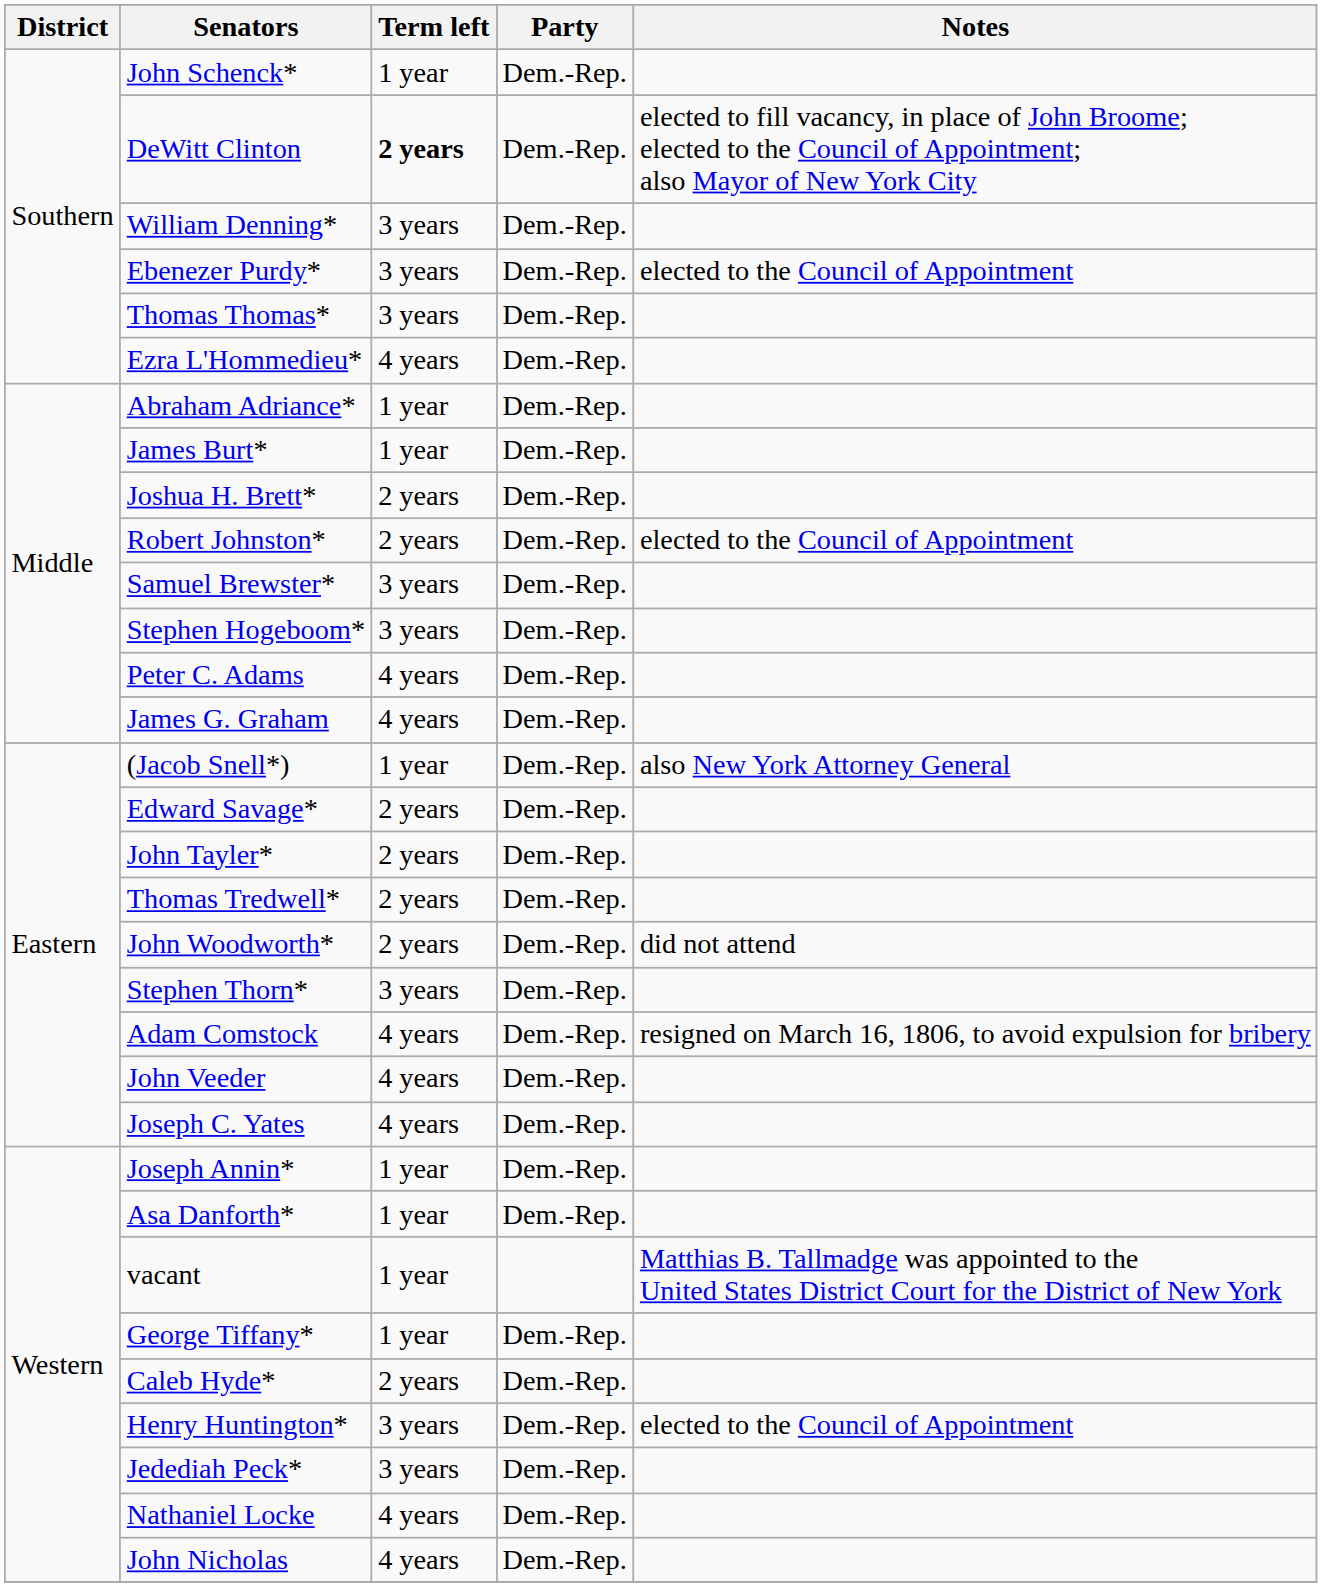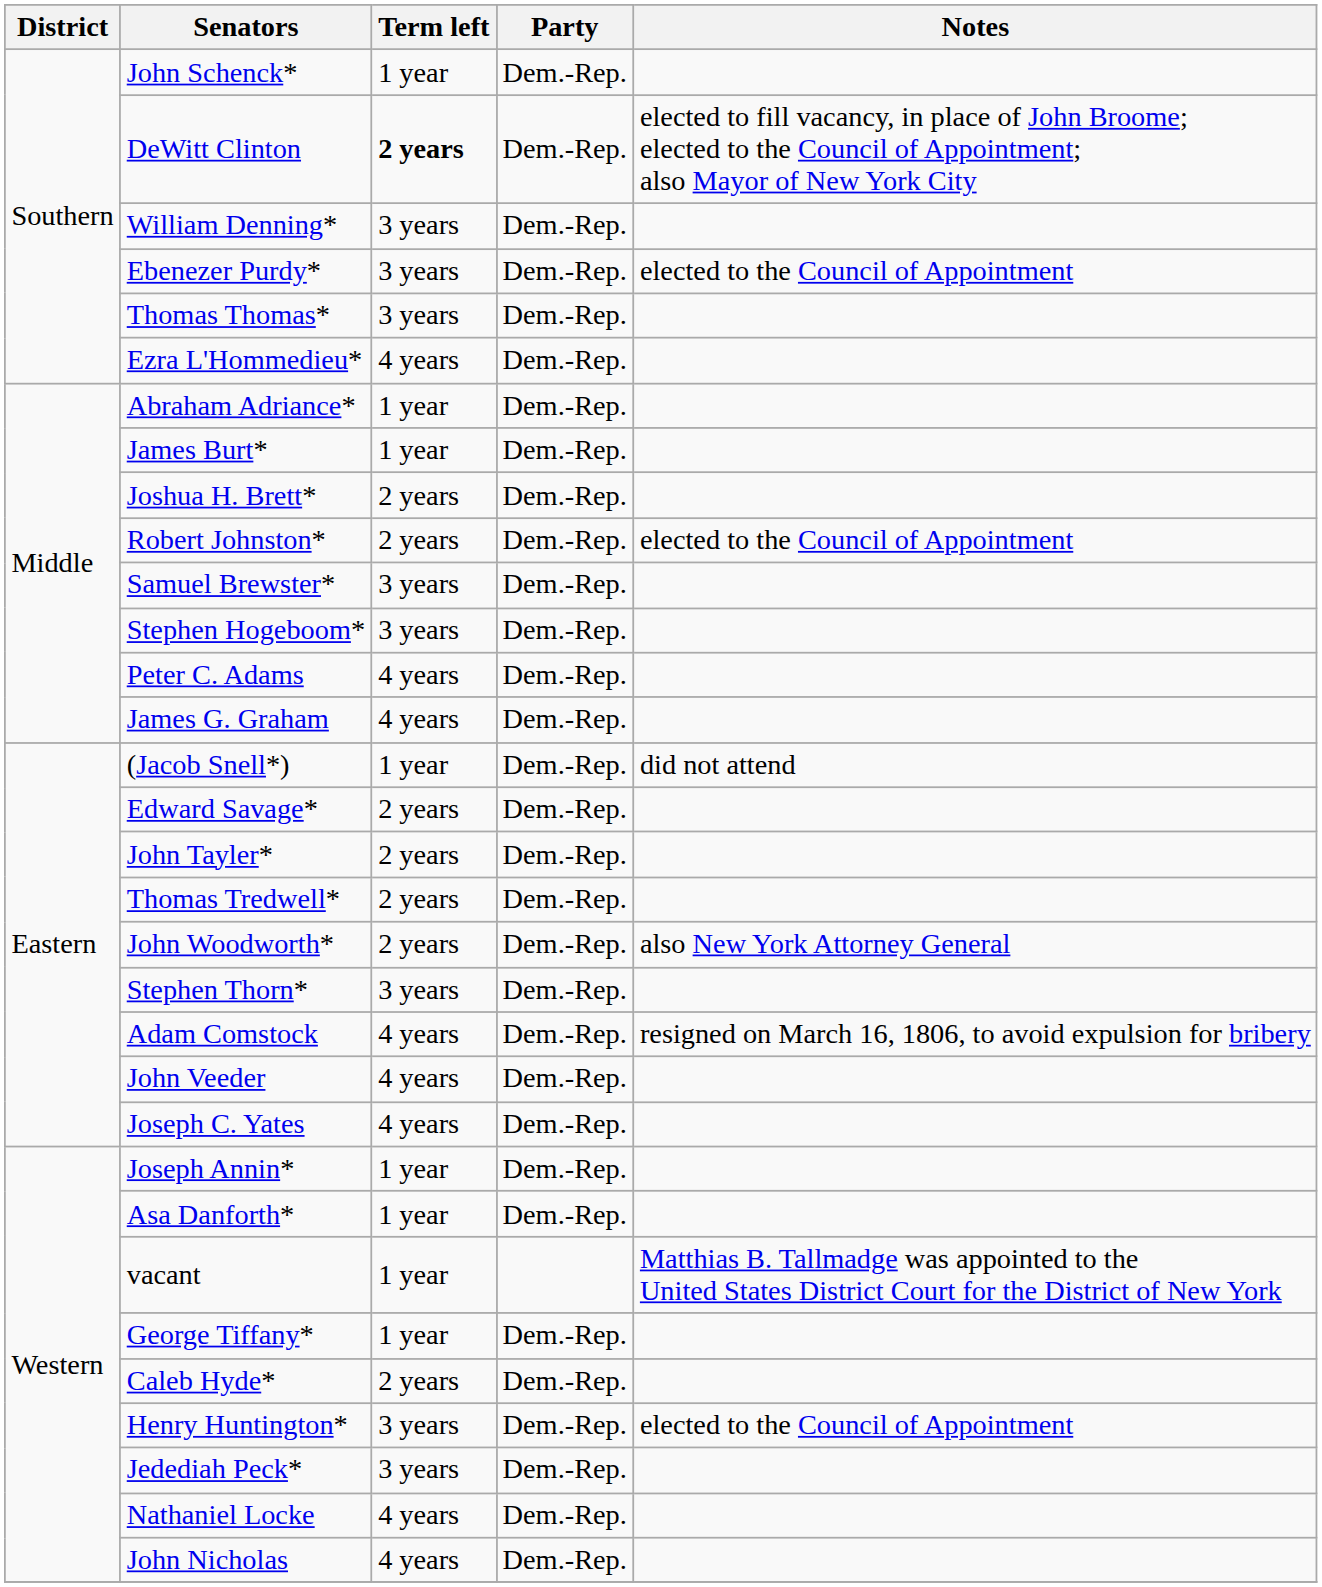(825, 764) also New York Attorney General -> (718, 764) did not attend
(718, 944) did not attend -> (825, 944) also New York Attorney General
